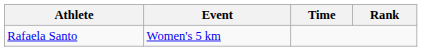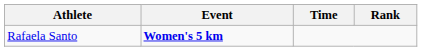(184, 35) normal -> (183, 35) bold
